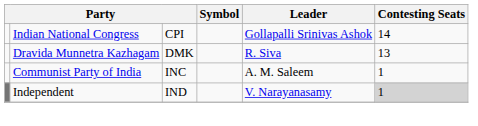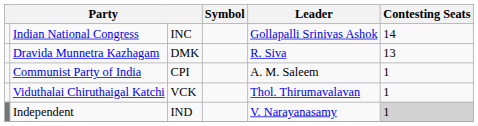(175, 33) CPI -> (181, 33) INC
(176, 72) INC -> (180, 72) CPI
+ row: (89, 92)
